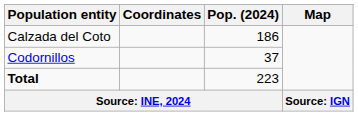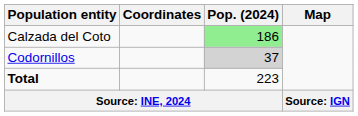(268, 36) no background -> (268, 36) lightgreen background
(272, 57) no background -> (272, 57) lightgrey background
